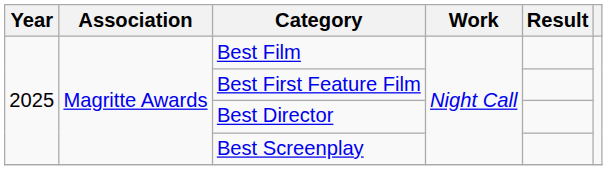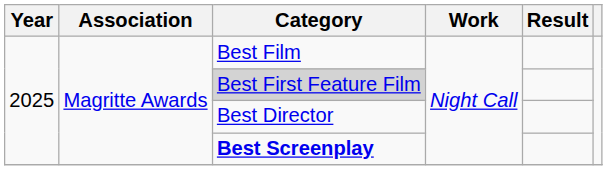(319, 84) no background -> (319, 84) lightgrey background
(290, 148) normal -> (295, 148) bold
